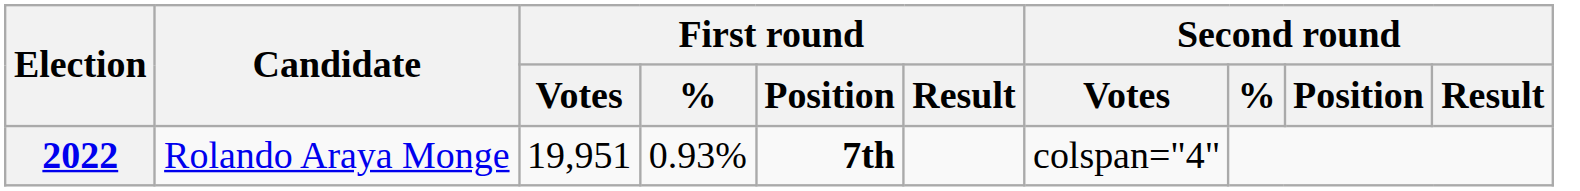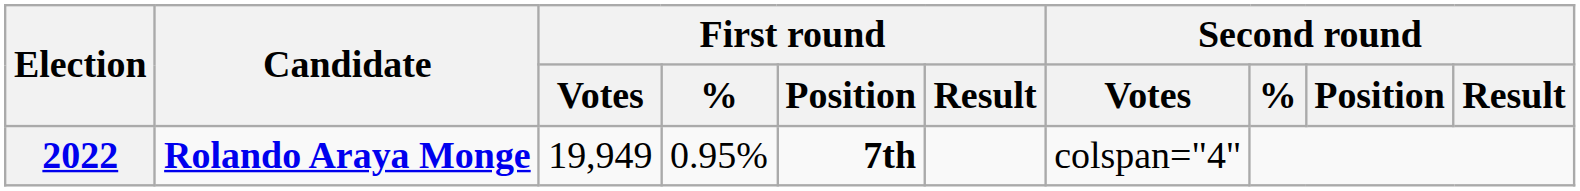(337, 154) normal -> (347, 154) bold
(579, 154) 19,951 -> (600, 154) 19,949
(698, 154) 0.93% -> (719, 154) 0.95%
